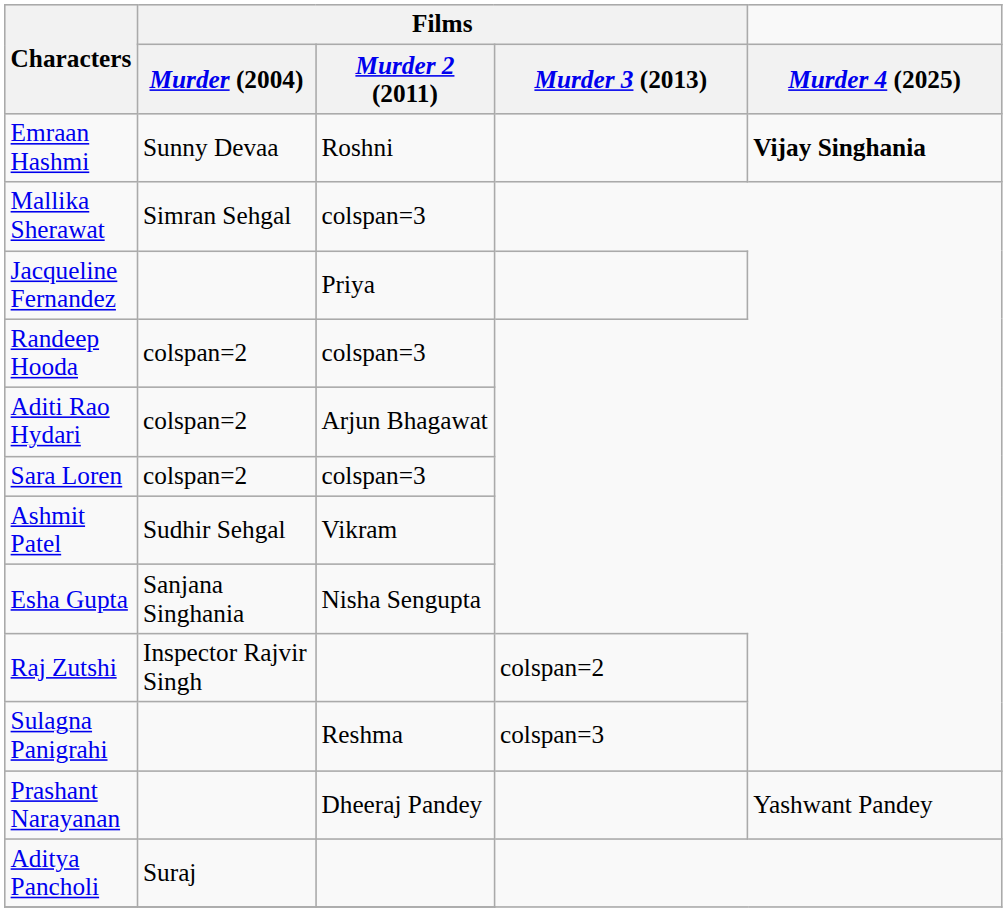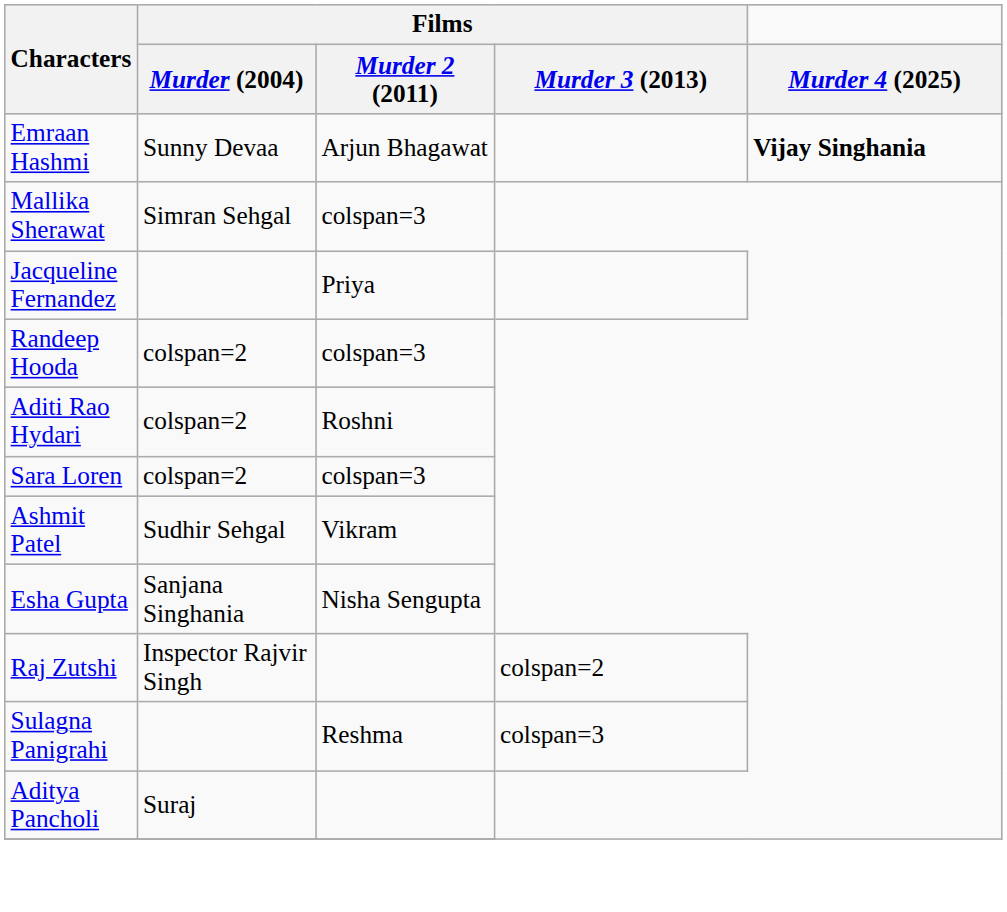(357, 147) Roshni -> (405, 147) Arjun Bhagawat
(405, 421) Arjun Bhagawat -> (357, 421) Roshni
- row: (65, 804)
